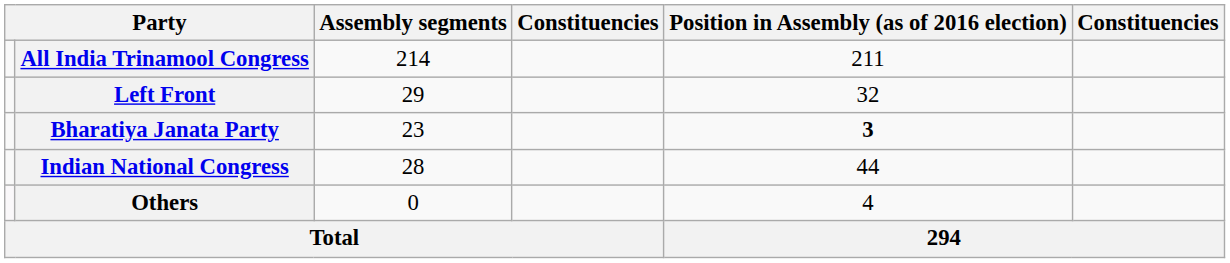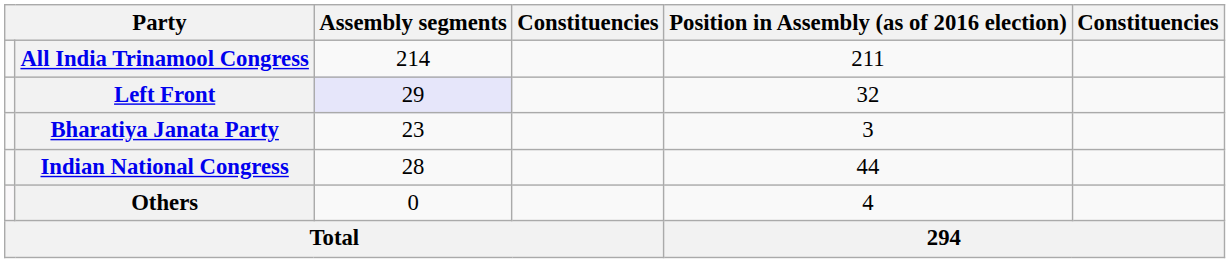(413, 94) no background -> (413, 94) lavender background
(868, 130) bold -> (868, 130) normal
